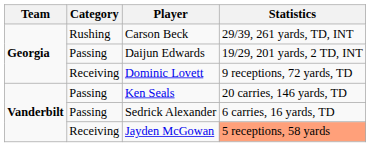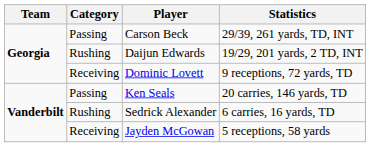(90, 34) Rushing -> (88, 34) Passing
(88, 53) Passing -> (90, 53) Rushing
(88, 112) Passing -> (90, 112) Rushing
(276, 131) lightsalmon background -> (276, 131) no background
